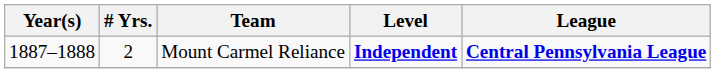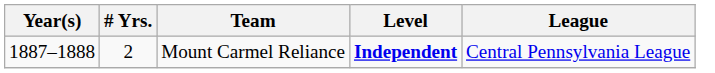(586, 52) bold -> (578, 52) normal
